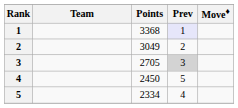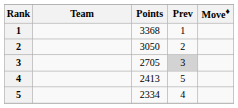(183, 31) lavender background -> (183, 31) no background
(150, 47) 3049 -> (150, 47) 3050
(150, 79) 2450 -> (150, 79) 2413
